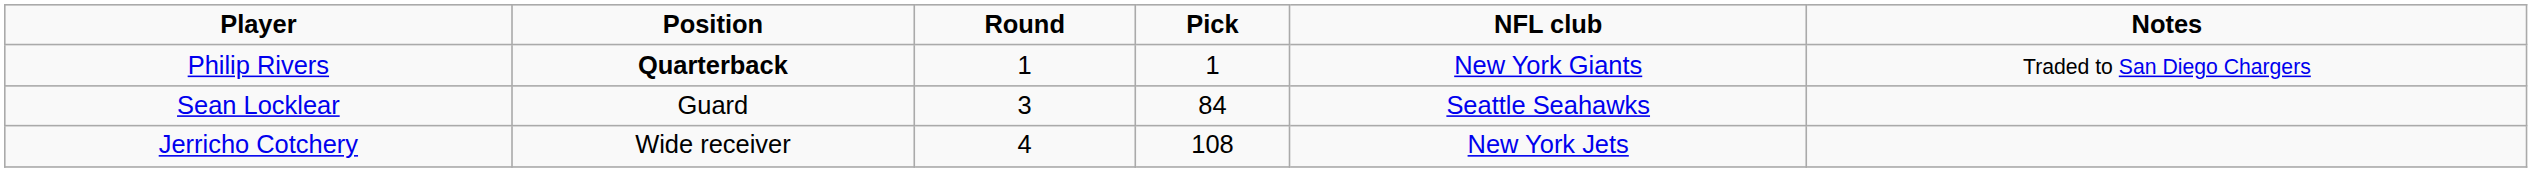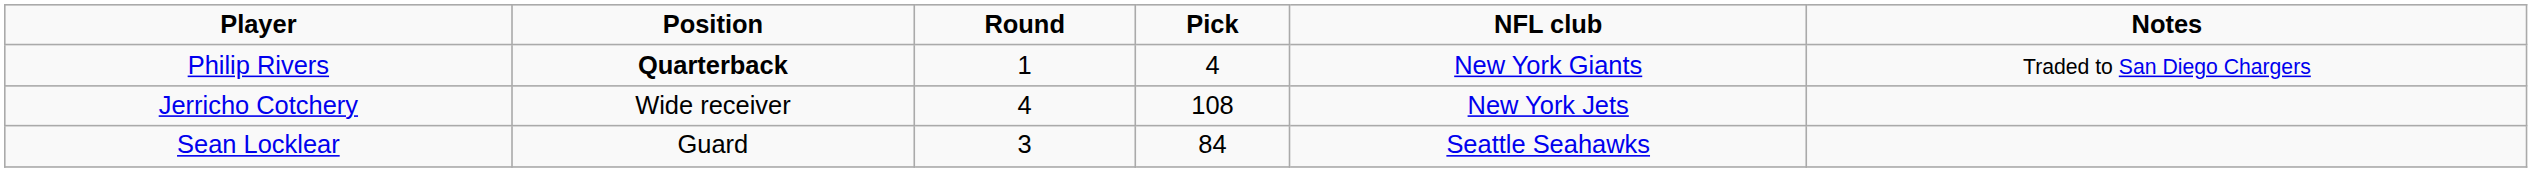(1212, 65) 1 -> (1212, 65) 4
rows swapped: (258, 105) <-> (258, 145)
